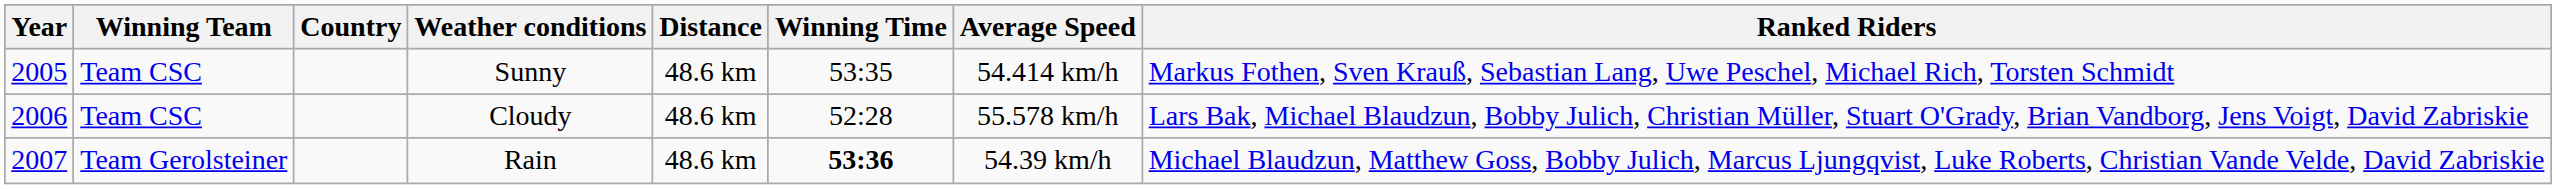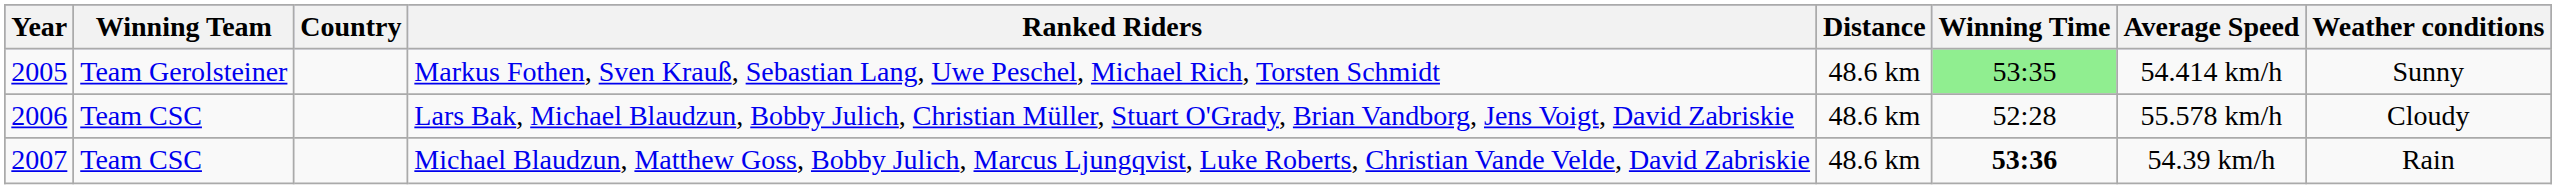columns swapped: (1847, 26) <-> (530, 26)
(141, 71) Team CSC -> (184, 71) Team Gerolsteiner
(861, 71) no background -> (2024, 71) lightgreen background
(184, 159) Team Gerolsteiner -> (141, 159) Team CSC
